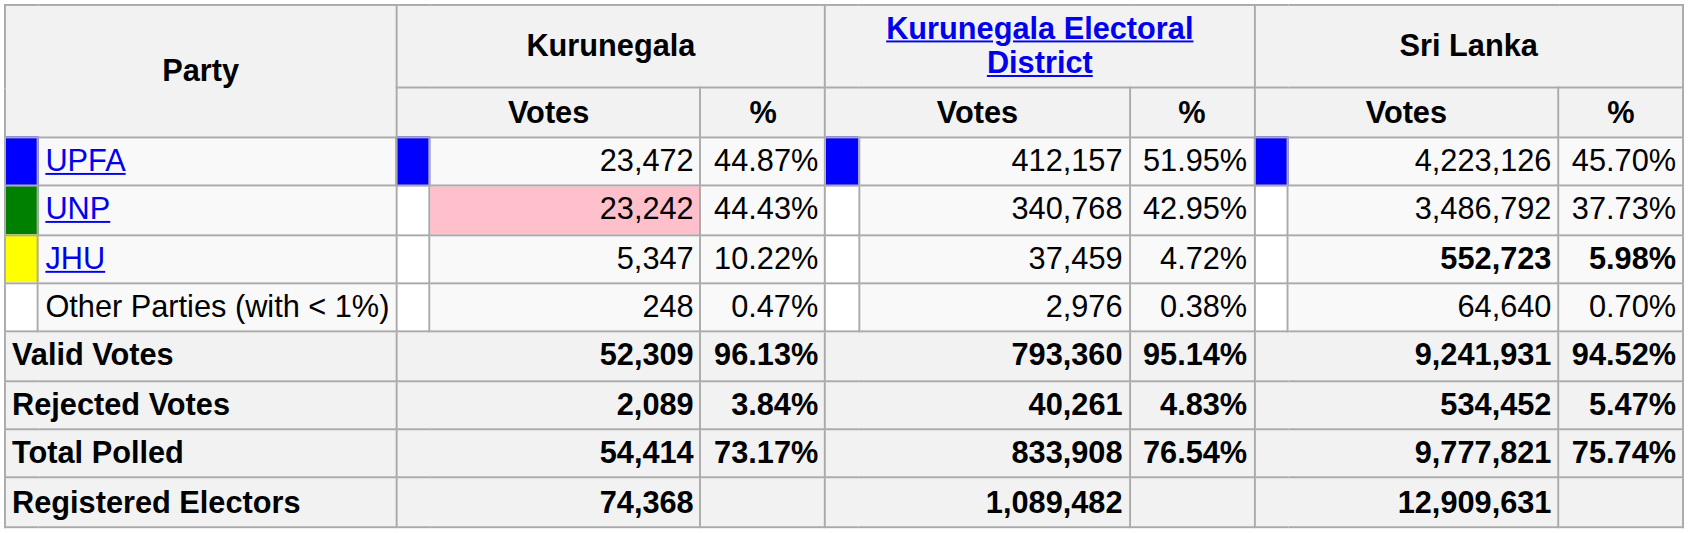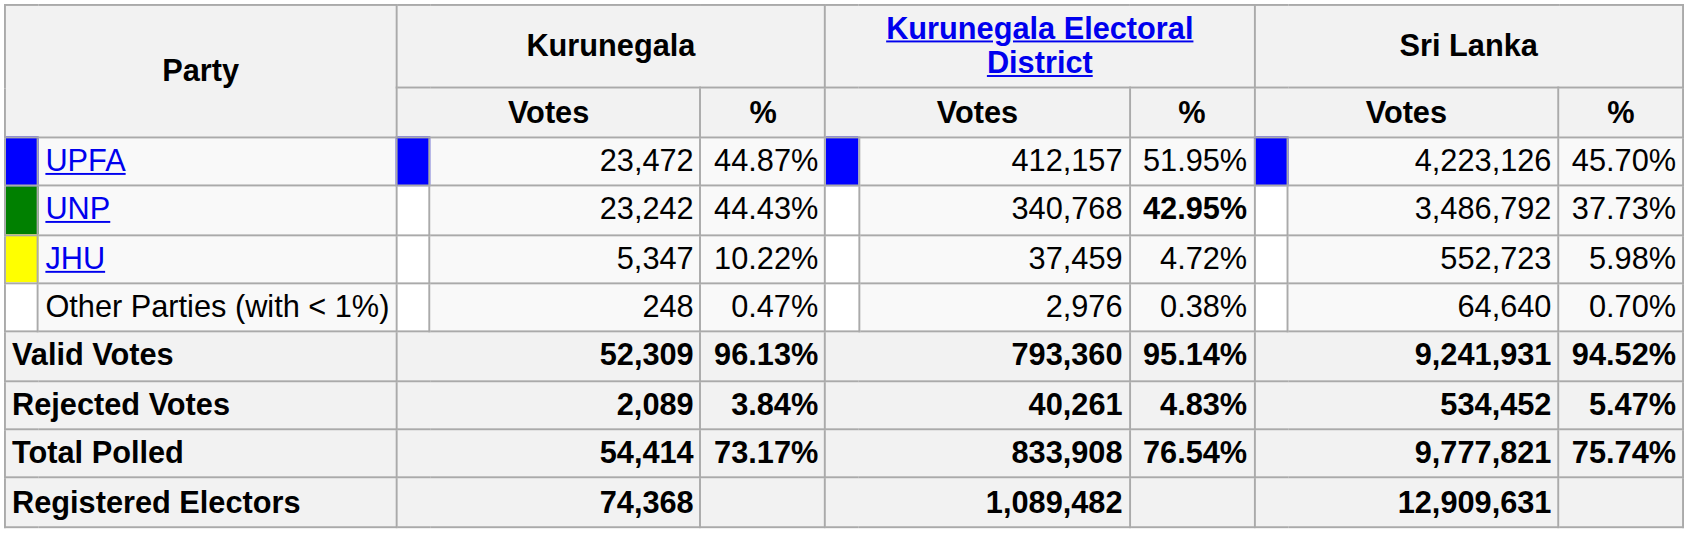(647, 209) pink background -> (647, 209) no background
(1195, 209) normal -> (1195, 209) bold
(1496, 258) bold -> (1496, 258) normal
(1632, 258) bold -> (1632, 258) normal
